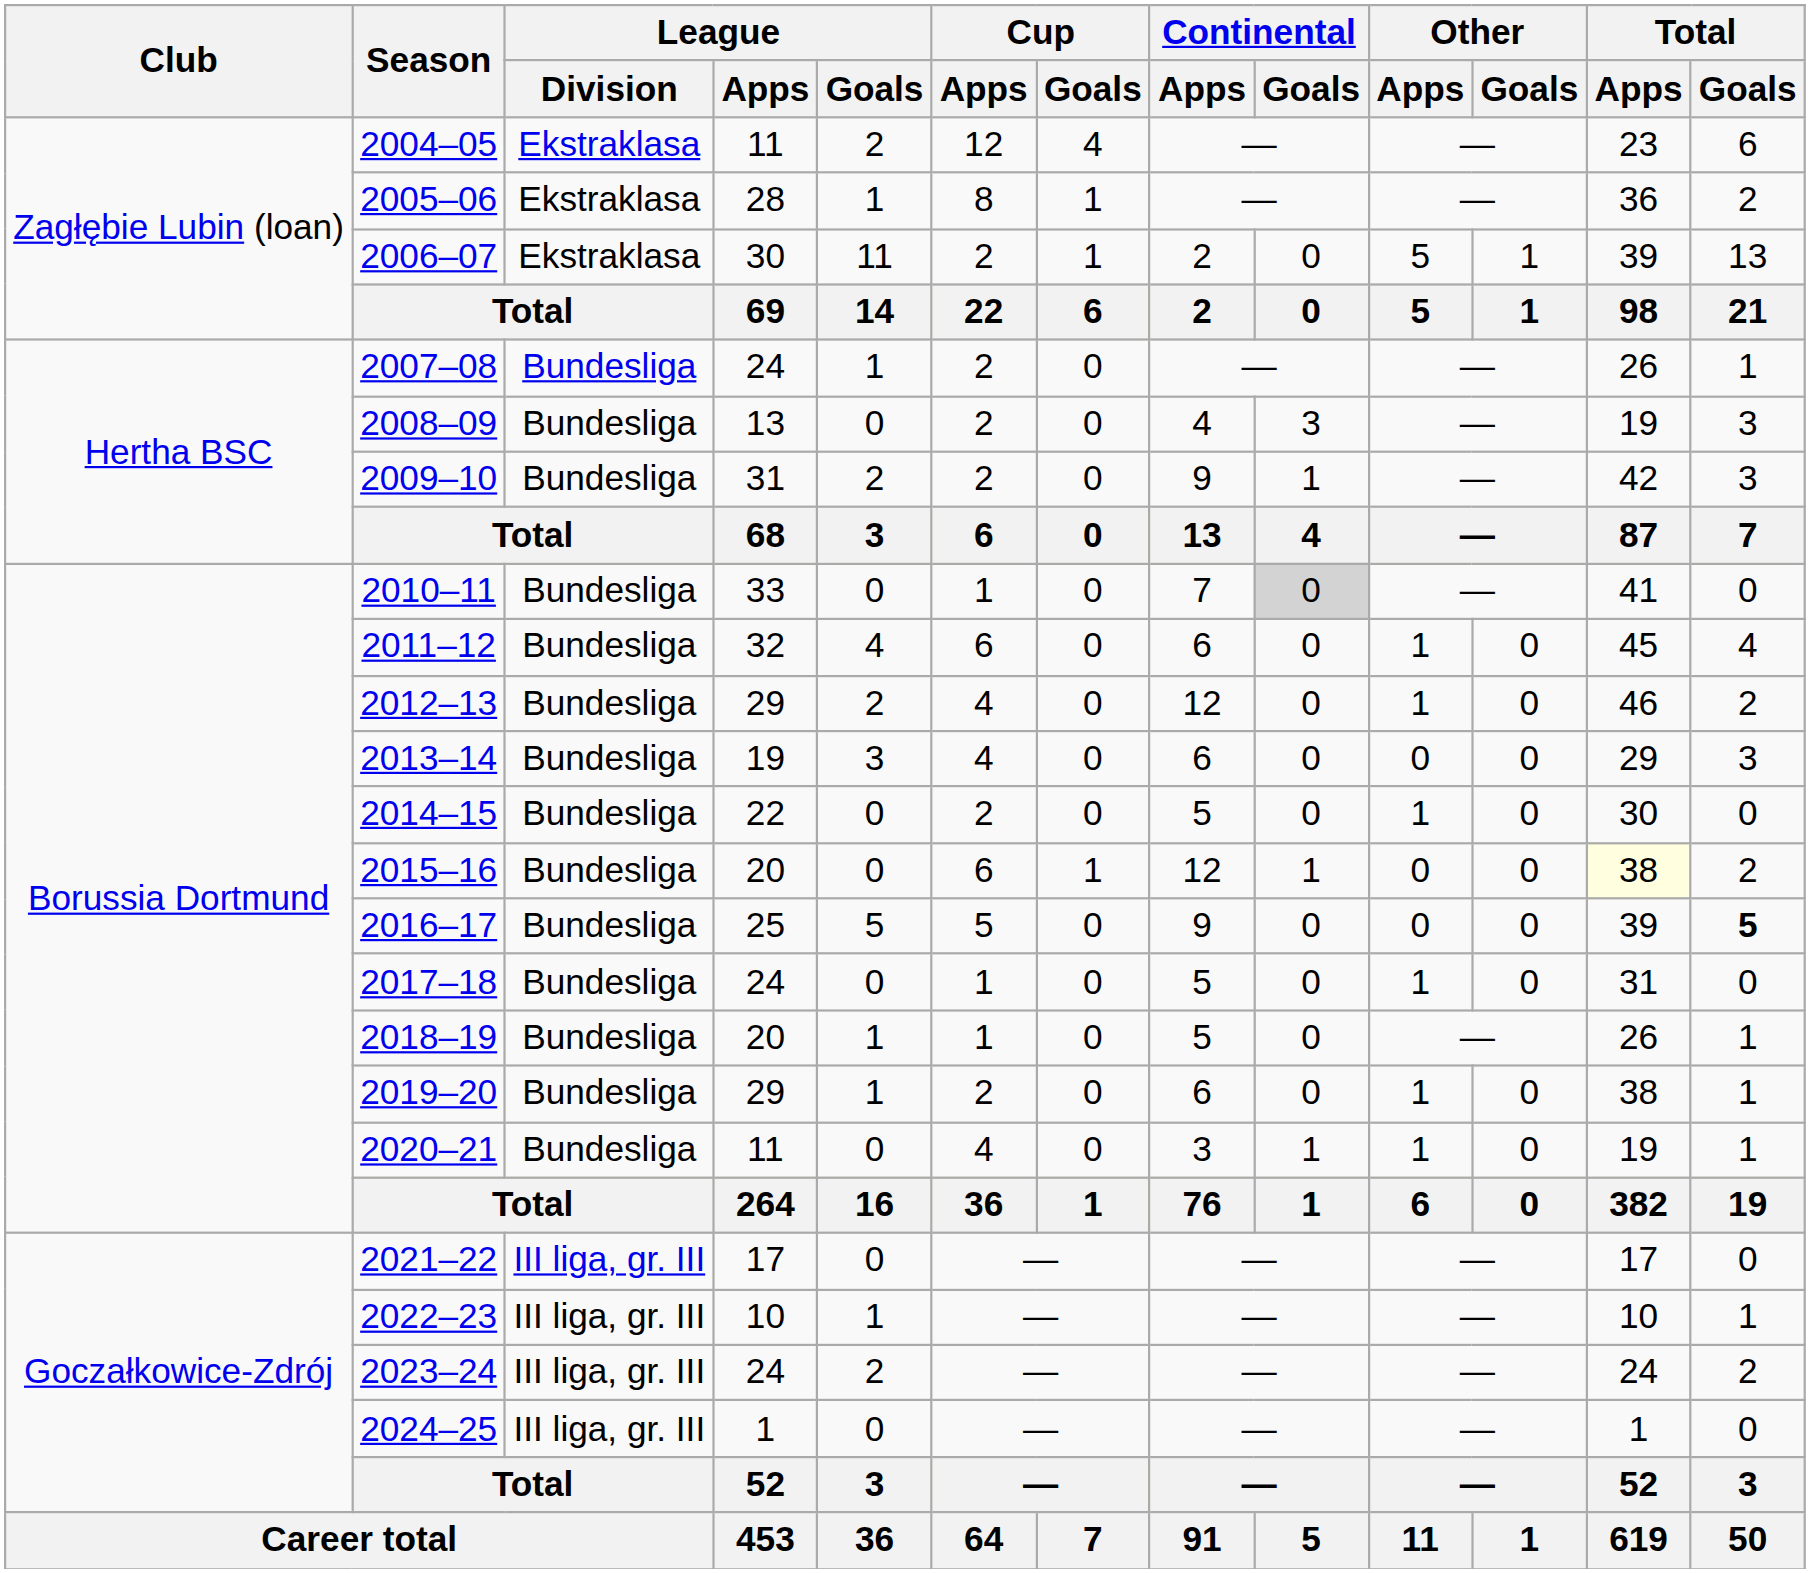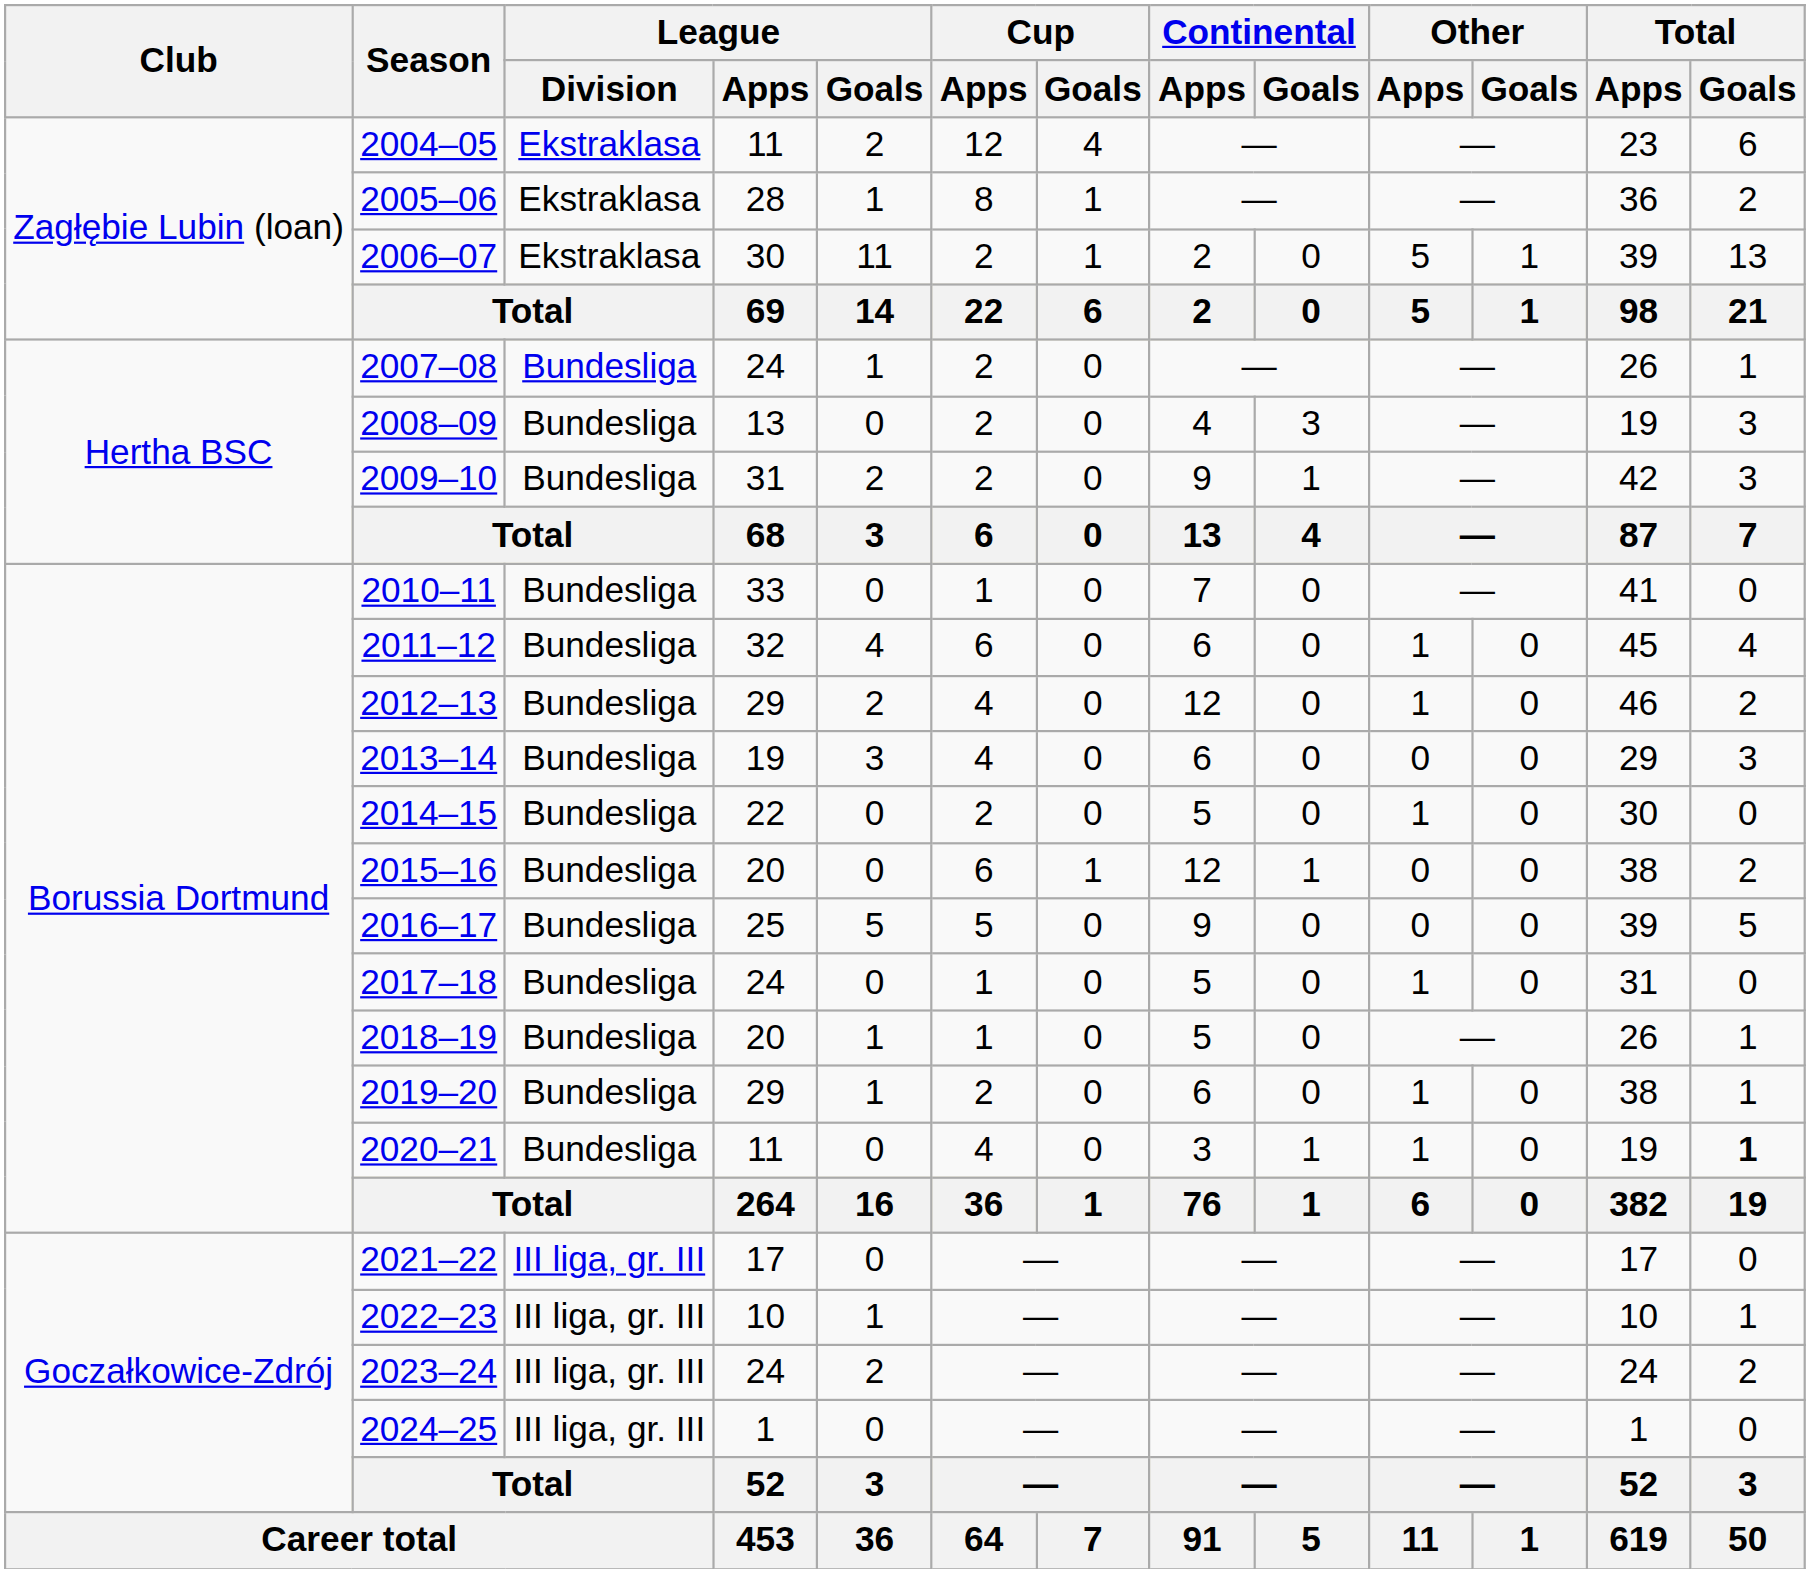(1311, 590) lightgrey background -> (1311, 590) no background
(1639, 869) lightyellow background -> (1639, 869) no background
(1748, 925) bold -> (1748, 925) normal
(1748, 1148) normal -> (1748, 1148) bold
